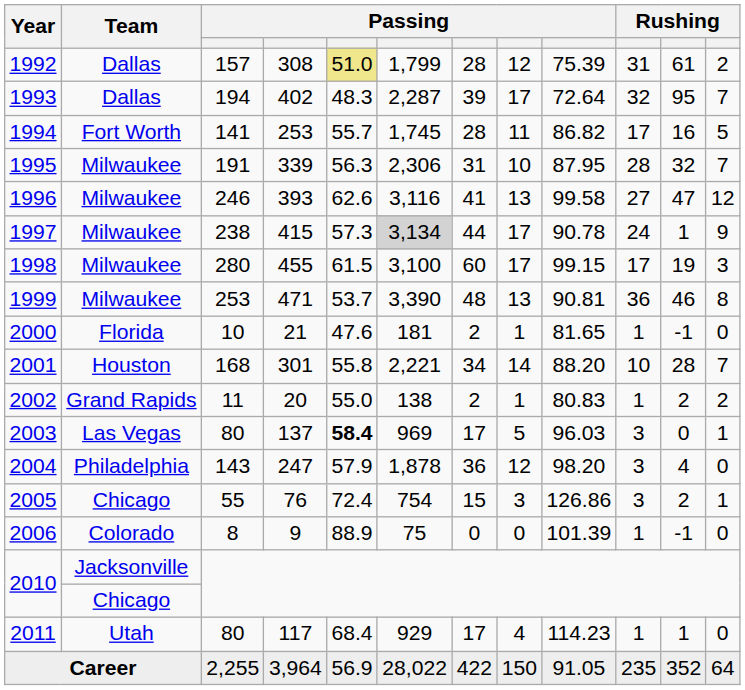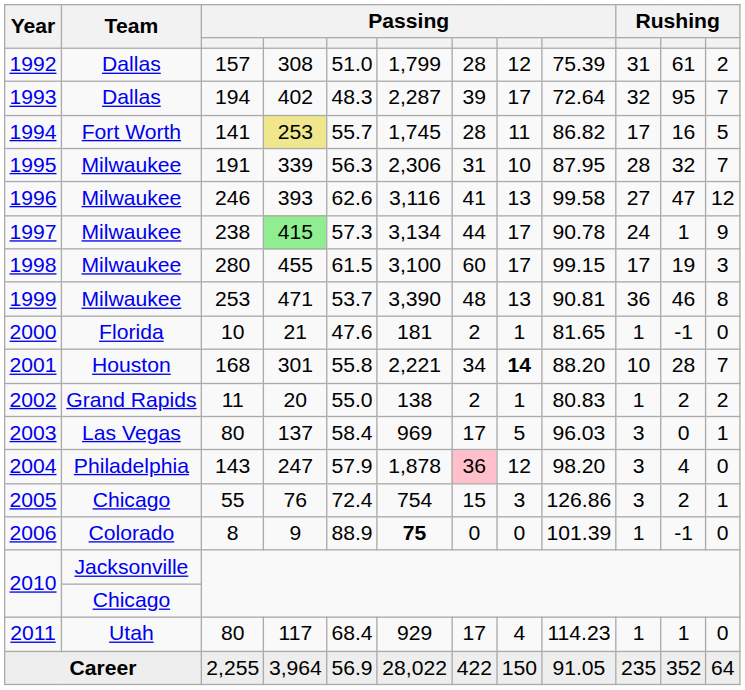(352, 64) khaki background -> (352, 64) no background
(295, 131) no background -> (295, 131) khaki background
(295, 231) no background -> (295, 231) lightgreen background
(415, 231) lightgrey background -> (415, 231) no background
(519, 365) normal -> (519, 365) bold
(352, 432) bold -> (352, 432) normal
(474, 466) no background -> (474, 466) pink background
(415, 533) normal -> (415, 533) bold
